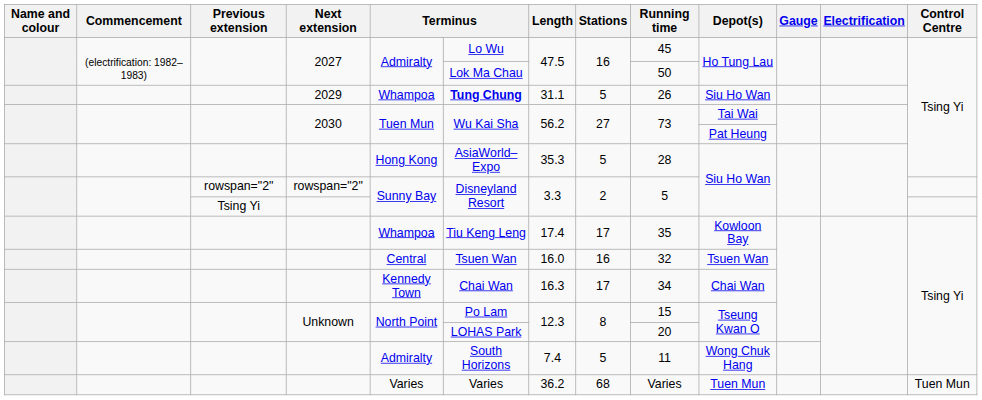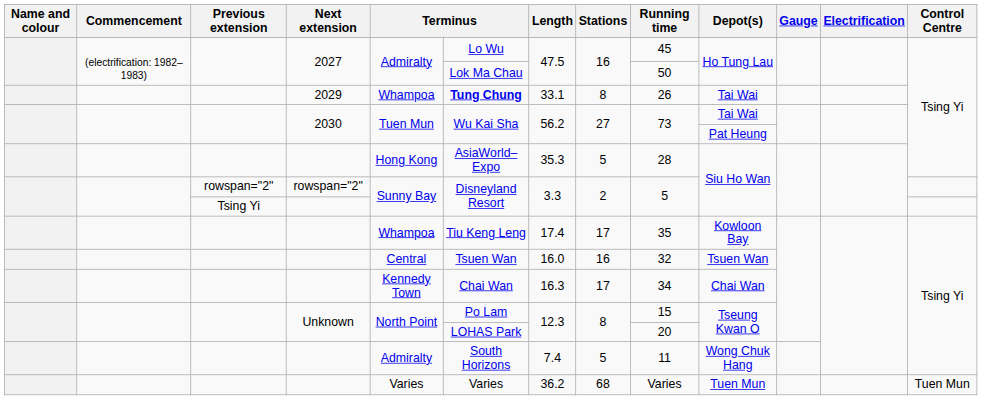(552, 94) 31.1 -> (552, 94) 33.1
(603, 94) 5 -> (603, 94) 8
(738, 94) Siu Ho Wan -> (738, 94) Tai Wai
